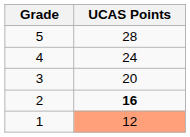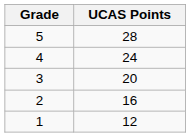(130, 100) bold -> (130, 100) normal
(130, 121) lightsalmon background -> (130, 121) no background
